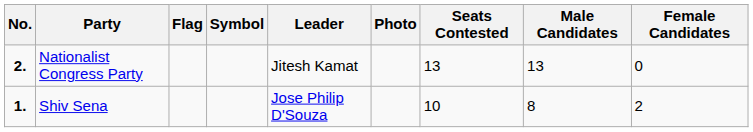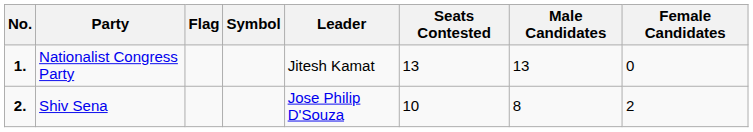- column: (395, 24)
(20, 65) 2. -> (20, 65) 1.
(20, 106) 1. -> (20, 106) 2.
